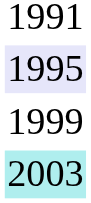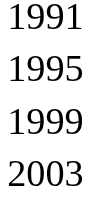(45, 68) lavender background -> (45, 68) no background
(45, 173) paleturquoise background -> (45, 173) no background
